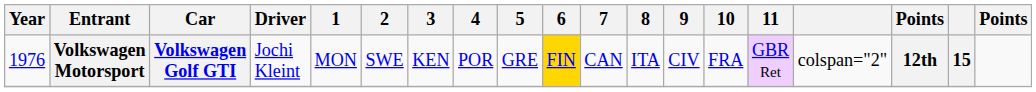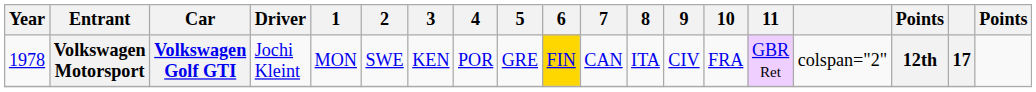(27, 60) 1976 -> (27, 60) 1978
(962, 60) 15 -> (962, 60) 17
